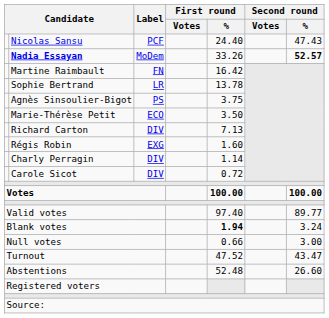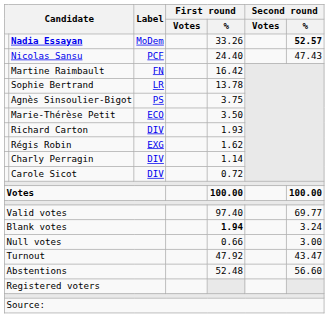rows swapped: (47, 56) <-> (47, 42)
(232, 130) 7.13 -> (232, 130) 1.93
(232, 145) 1.60 -> (232, 145) 1.62
(308, 213) 89.77 -> (308, 213) 69.77
(229, 257) 47.52 -> (229, 257) 47.92
(308, 272) 26.60 -> (308, 272) 56.60
